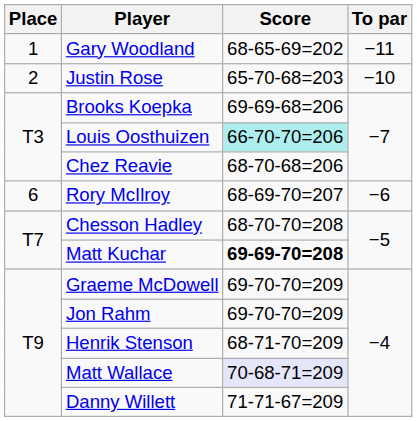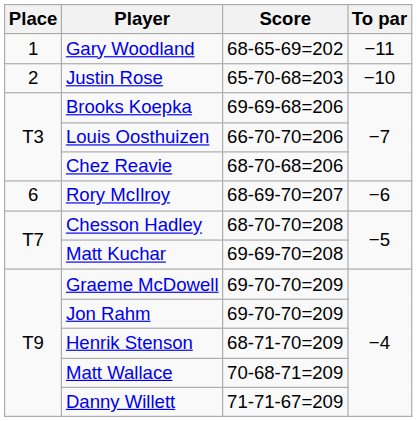(285, 136) paleturquoise background -> (285, 136) no background
(285, 254) bold -> (285, 254) normal
(285, 372) lavender background -> (285, 372) no background
